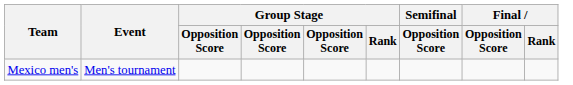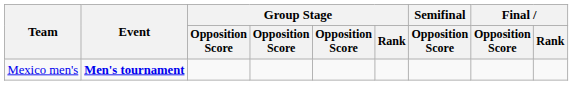(130, 70) normal -> (134, 70) bold
